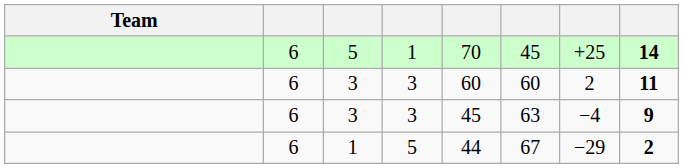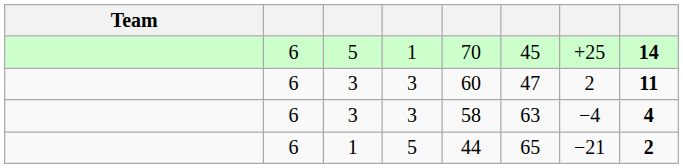(530, 83) 60 -> (530, 83) 47
(471, 115) 45 -> (471, 115) 58
(649, 115) 9 -> (649, 115) 4
(530, 147) 67 -> (530, 147) 65
(590, 147) −29 -> (590, 147) −21
